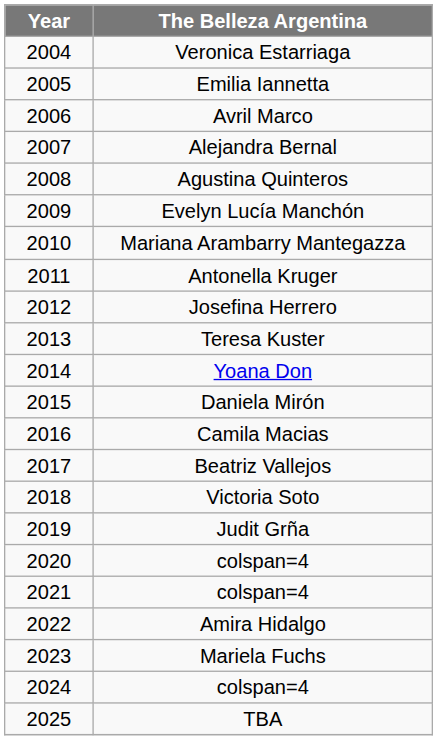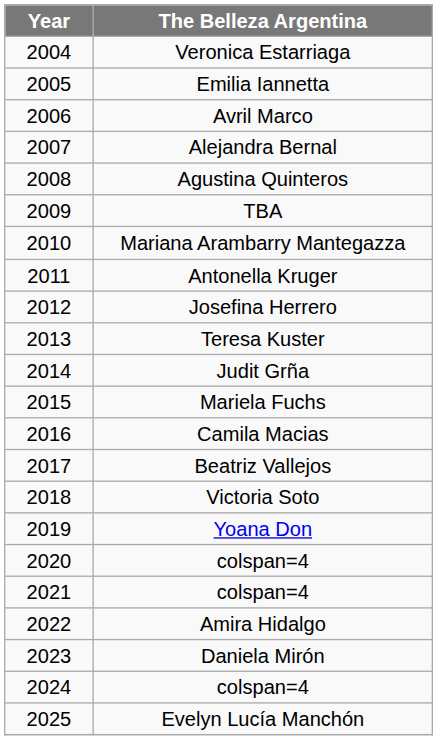(263, 211) Evelyn Lucía Manchón -> (263, 211) TBA
(263, 370) Yoana Don -> (263, 370) Judit Grña
(263, 402) Daniela Mirón -> (263, 402) Mariela Fuchs
(263, 529) Judit Grña -> (263, 529) Yoana Don
(263, 656) Mariela Fuchs -> (263, 656) Daniela Mirón
(263, 720) TBA -> (263, 720) Evelyn Lucía Manchón
